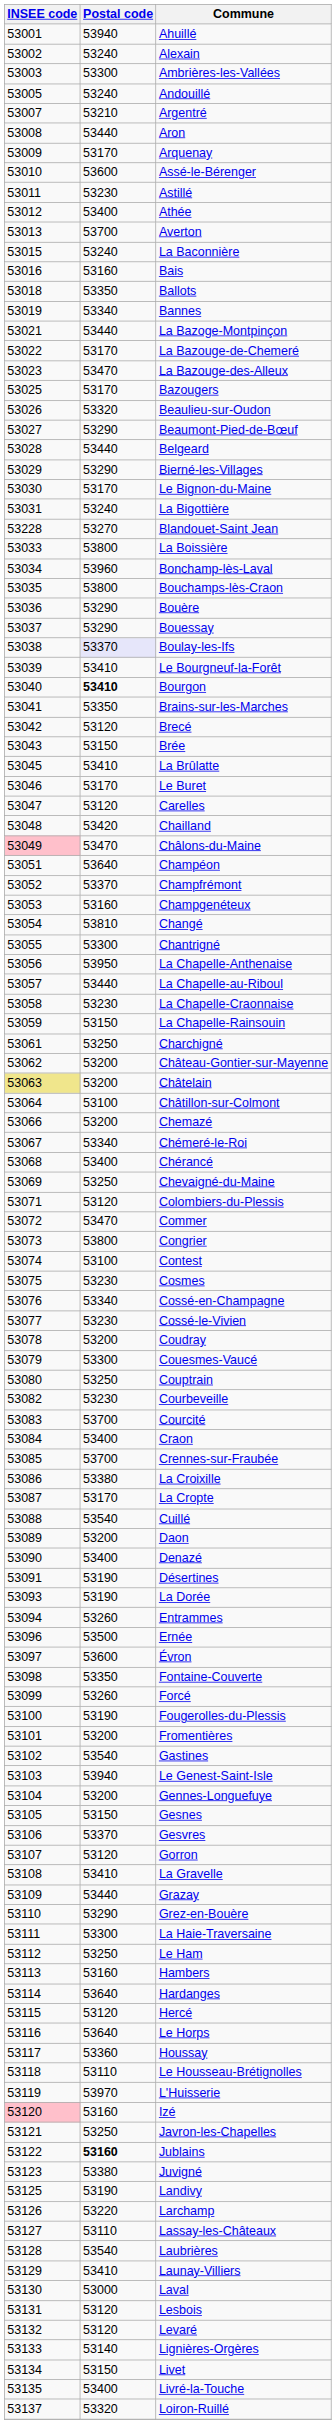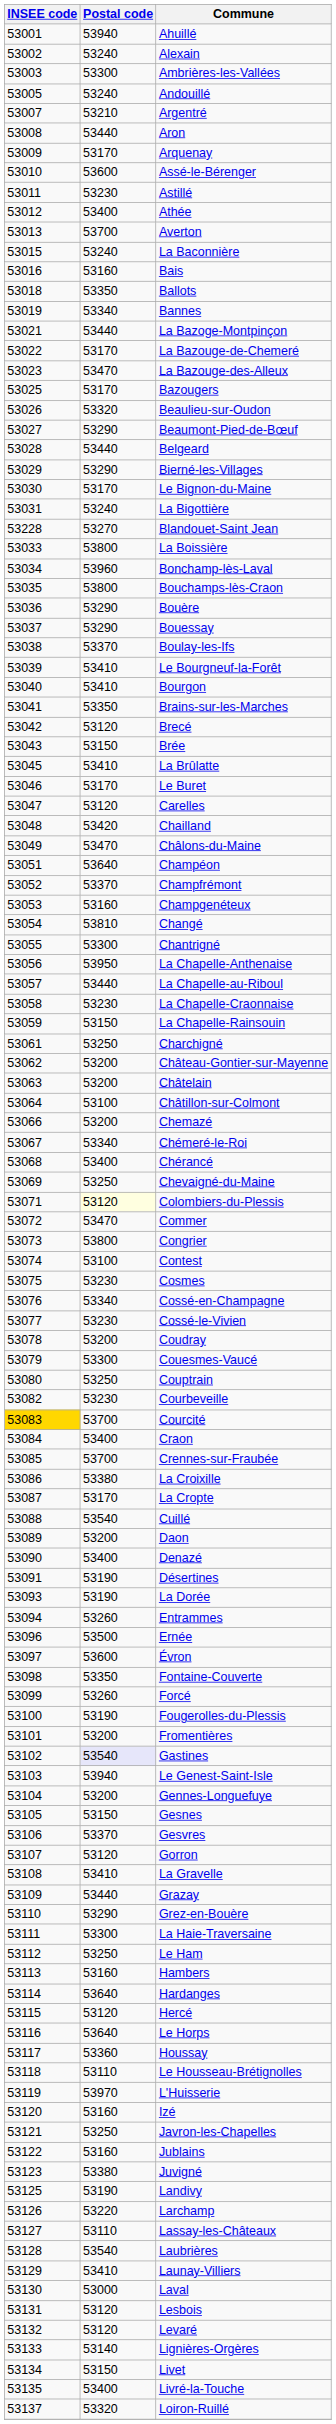(100, 647) lavender background -> (100, 647) no background
(100, 687) bold -> (100, 687) normal
(25, 845) pink background -> (25, 845) no background
(25, 1083) khaki background -> (25, 1083) no background
(100, 1201) no background -> (100, 1201) lightyellow background
(25, 1419) no background -> (25, 1419) gold background
(100, 1756) no background -> (100, 1756) lavender background
(25, 2112) pink background -> (25, 2112) no background
(100, 2151) bold -> (100, 2151) normal
